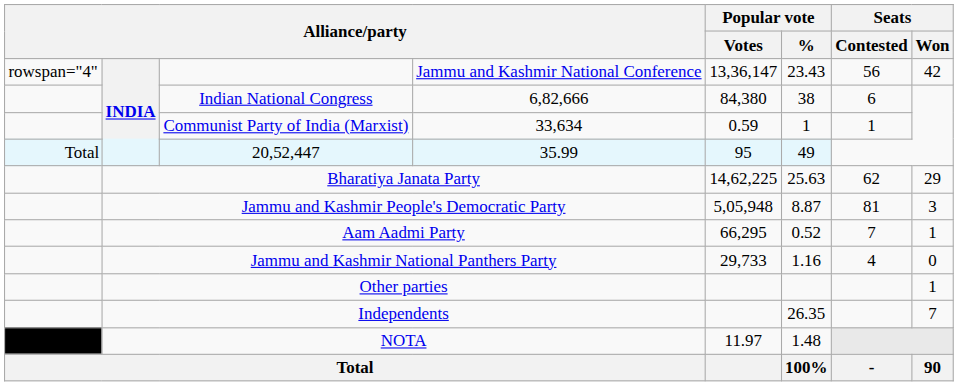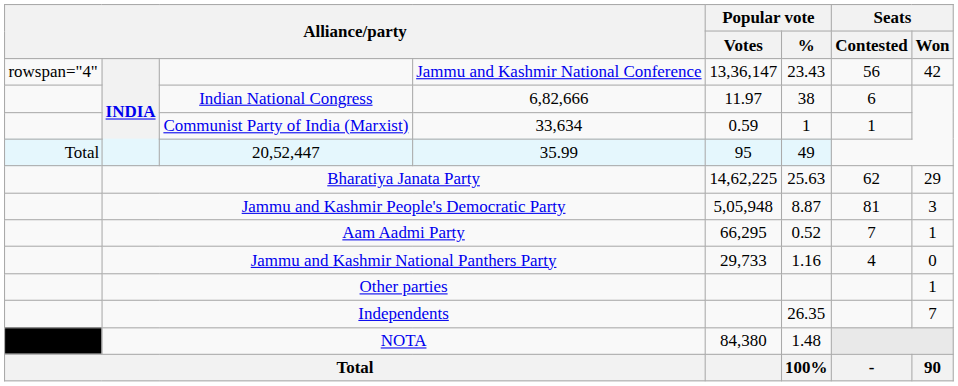(743, 98) 84,380 -> (743, 98) 11.97
(743, 340) 11.97 -> (743, 340) 84,380
